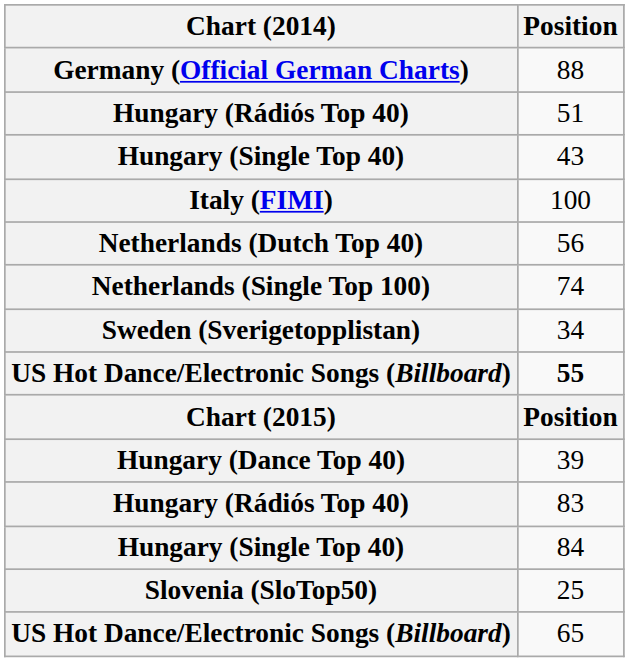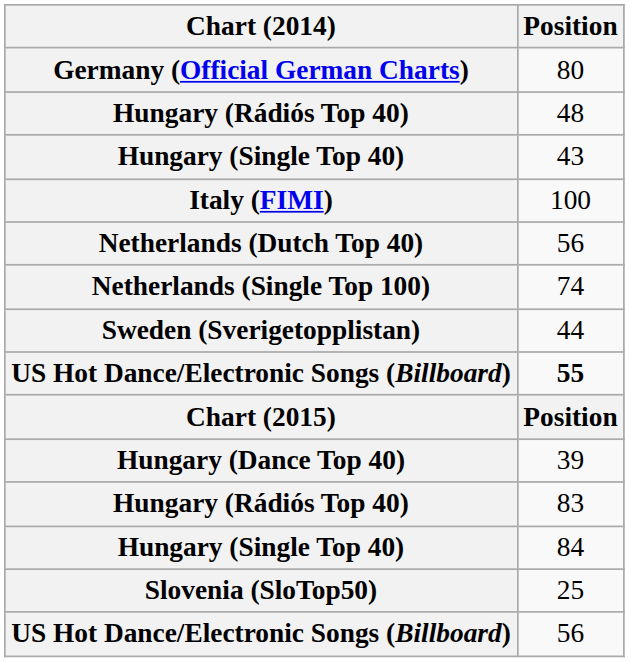(570, 69) 88 -> (570, 69) 80
(570, 112) 51 -> (570, 112) 48
(570, 329) 34 -> (570, 329) 44
(570, 633) 65 -> (570, 633) 56
